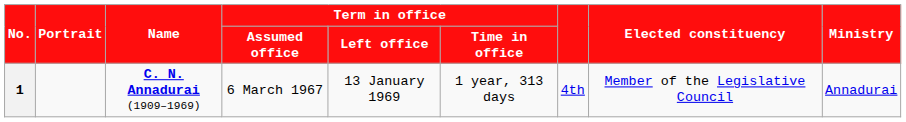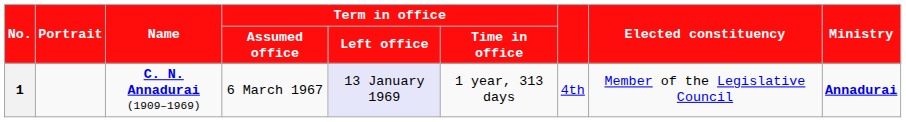(384, 90) no background -> (384, 90) lavender background
(861, 90) normal -> (861, 90) bold
